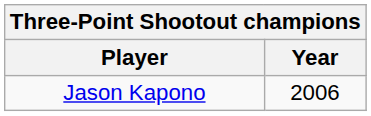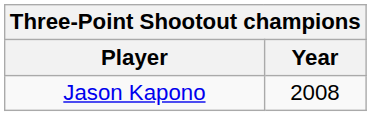(315, 92) 2006 -> (315, 92) 2008
